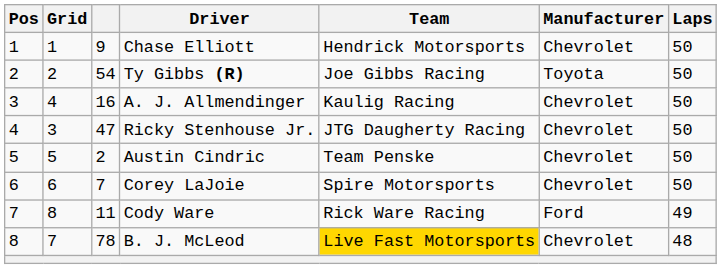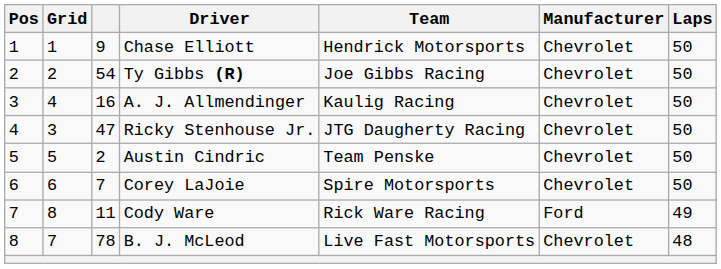(574, 74) Toyota -> (589, 74) Chevrolet
(429, 241) gold background -> (429, 241) no background
